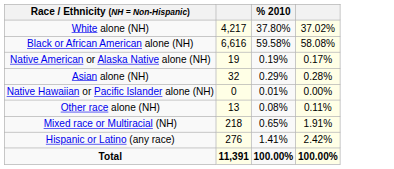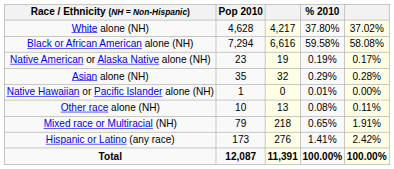+ column: (241, 12)
